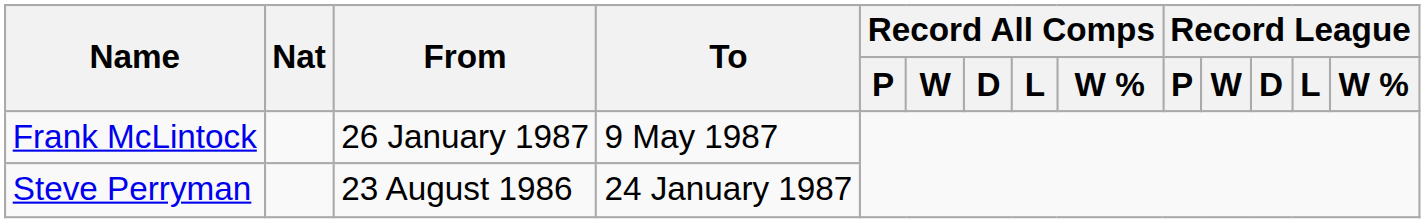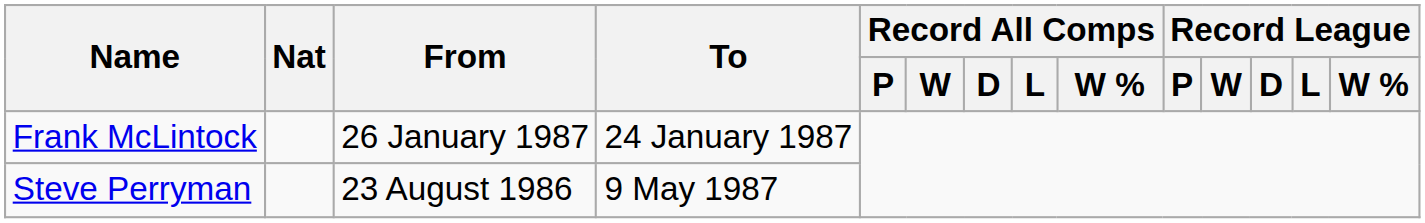(691, 136) 9 May 1987 -> (728, 136) 24 January 1987
(728, 189) 24 January 1987 -> (691, 189) 9 May 1987
